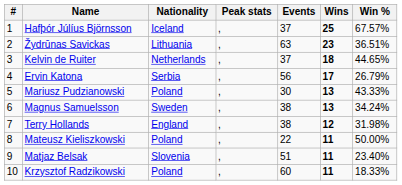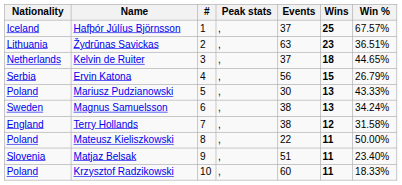columns swapped: (13, 12) <-> (182, 12)
(328, 76) 17 -> (328, 76) 15
(372, 124) 31.98% -> (372, 124) 31.58%
